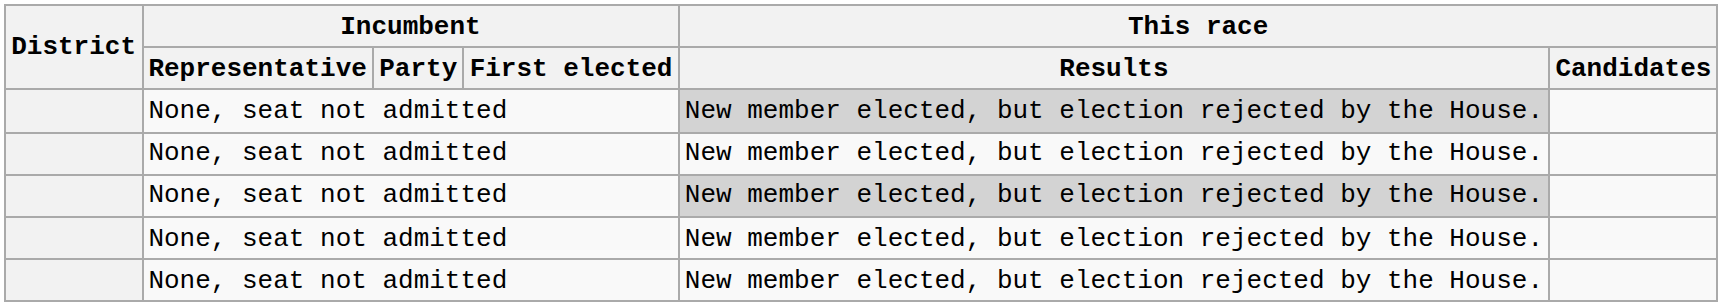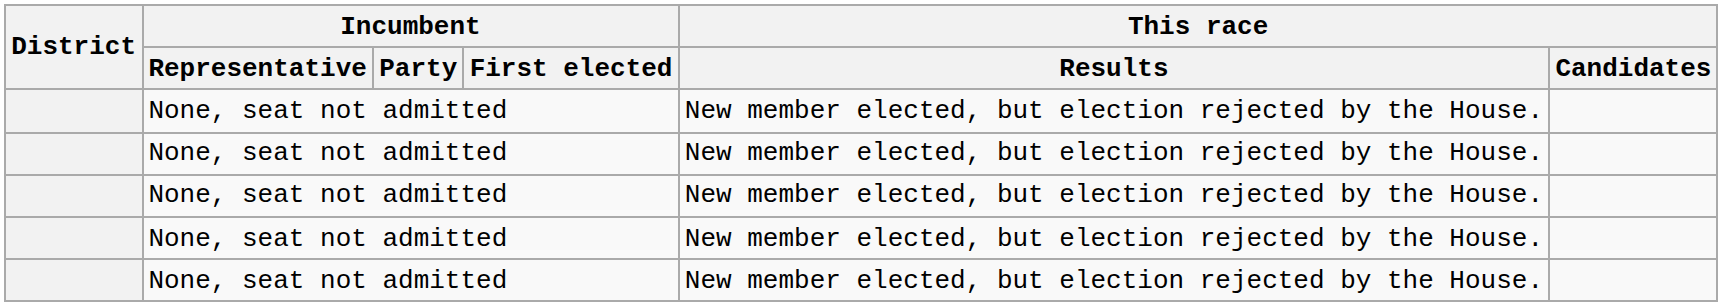(1114, 111) lightgrey background -> (1114, 111) no background
(1114, 196) lightgrey background -> (1114, 196) no background
